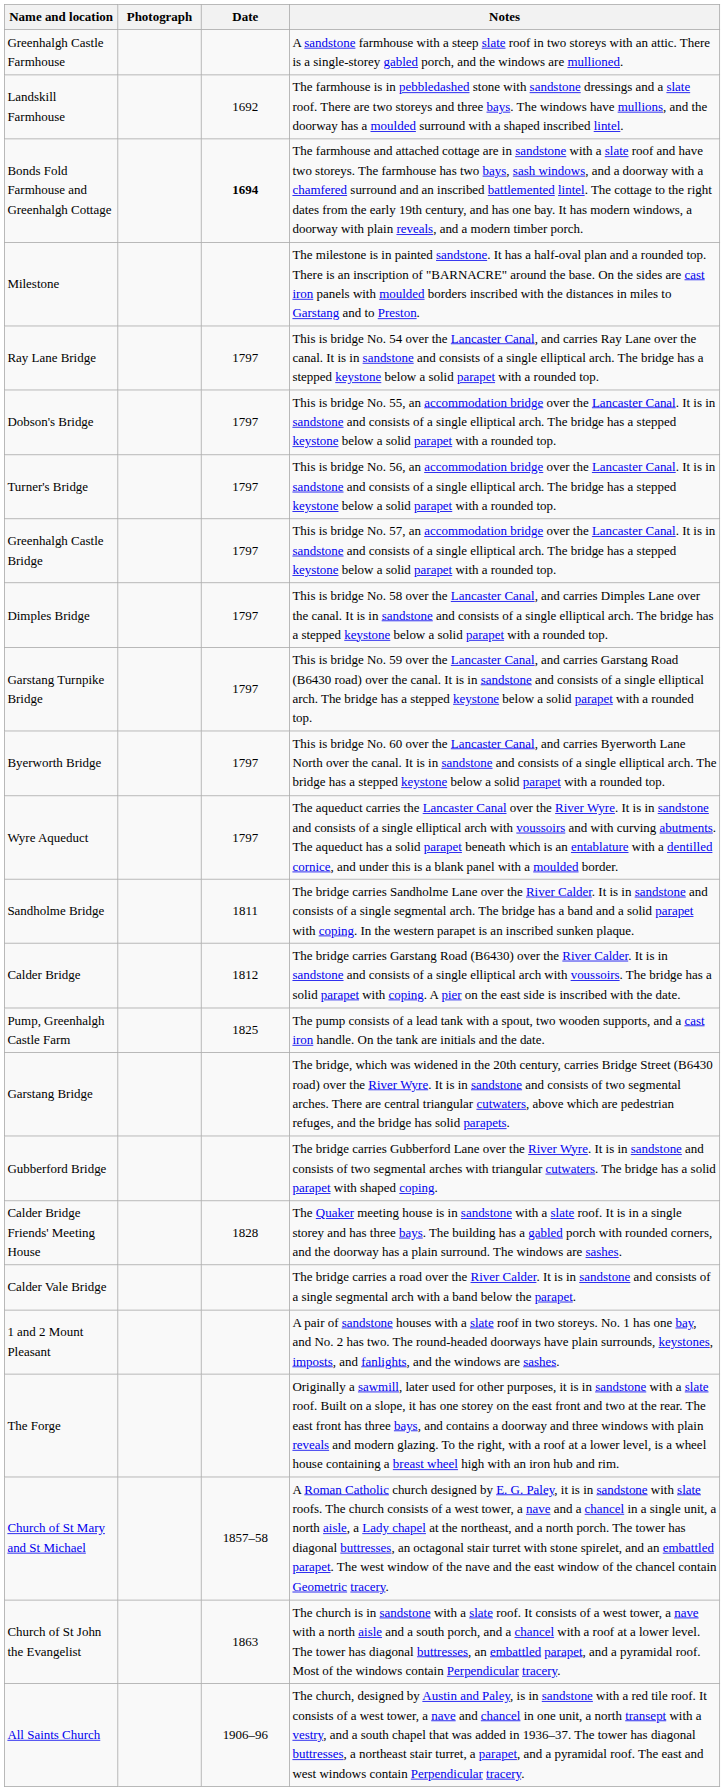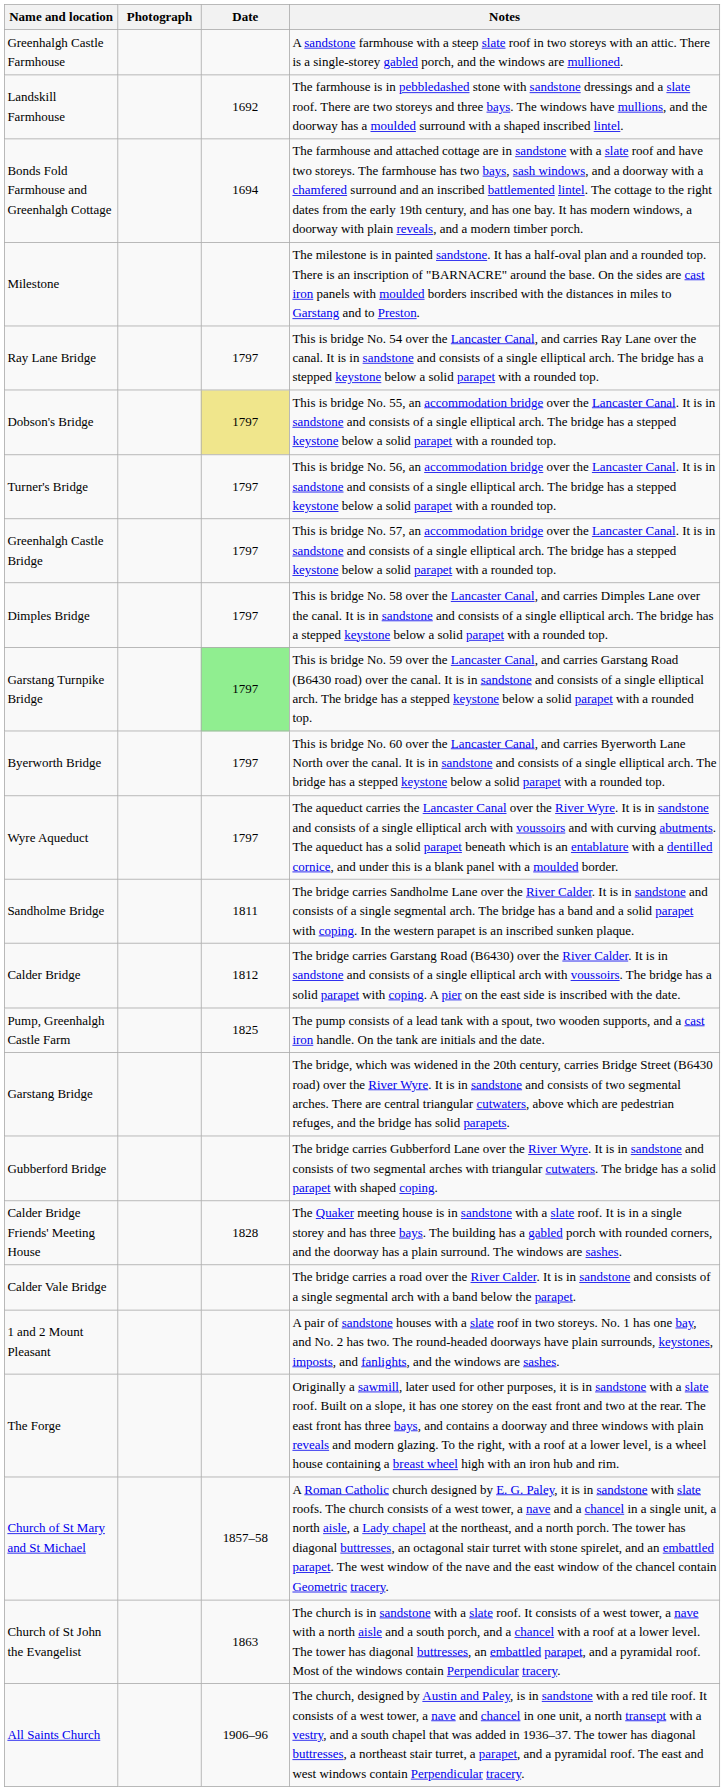(245, 190) bold -> (245, 190) normal
(245, 422) no background -> (245, 422) khaki background
(245, 689) no background -> (245, 689) lightgreen background
